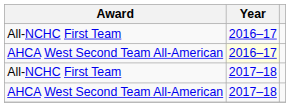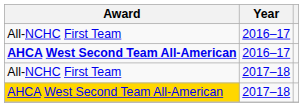(115, 53) normal -> (122, 53) bold
(253, 53) lightyellow background -> (266, 53) no background
(115, 92) no background -> (115, 92) gold background
